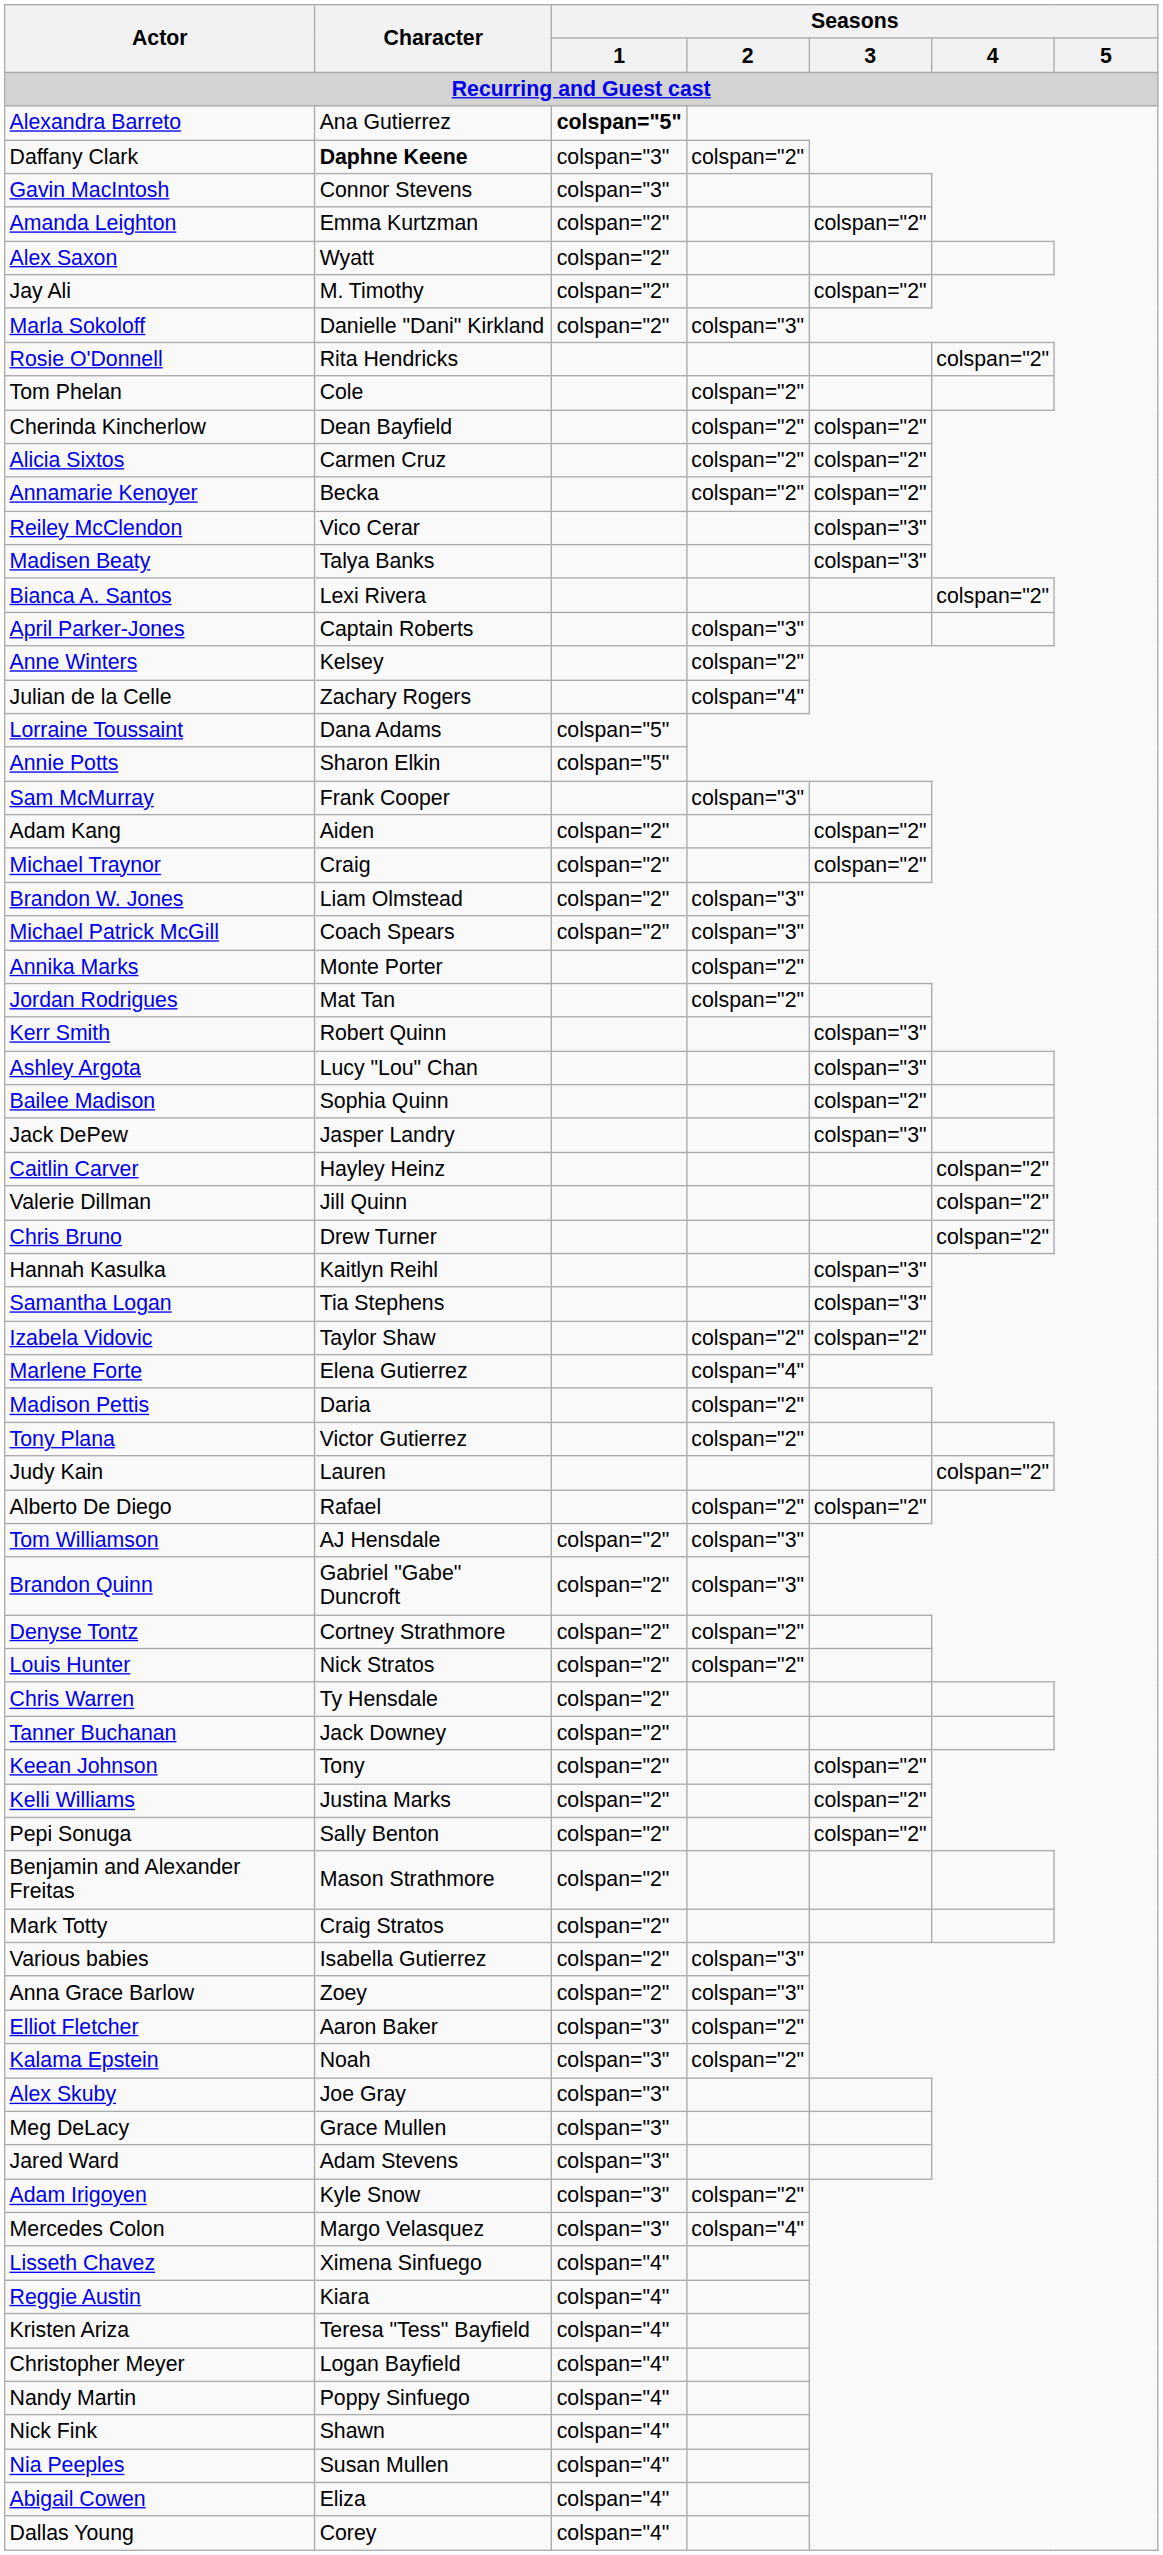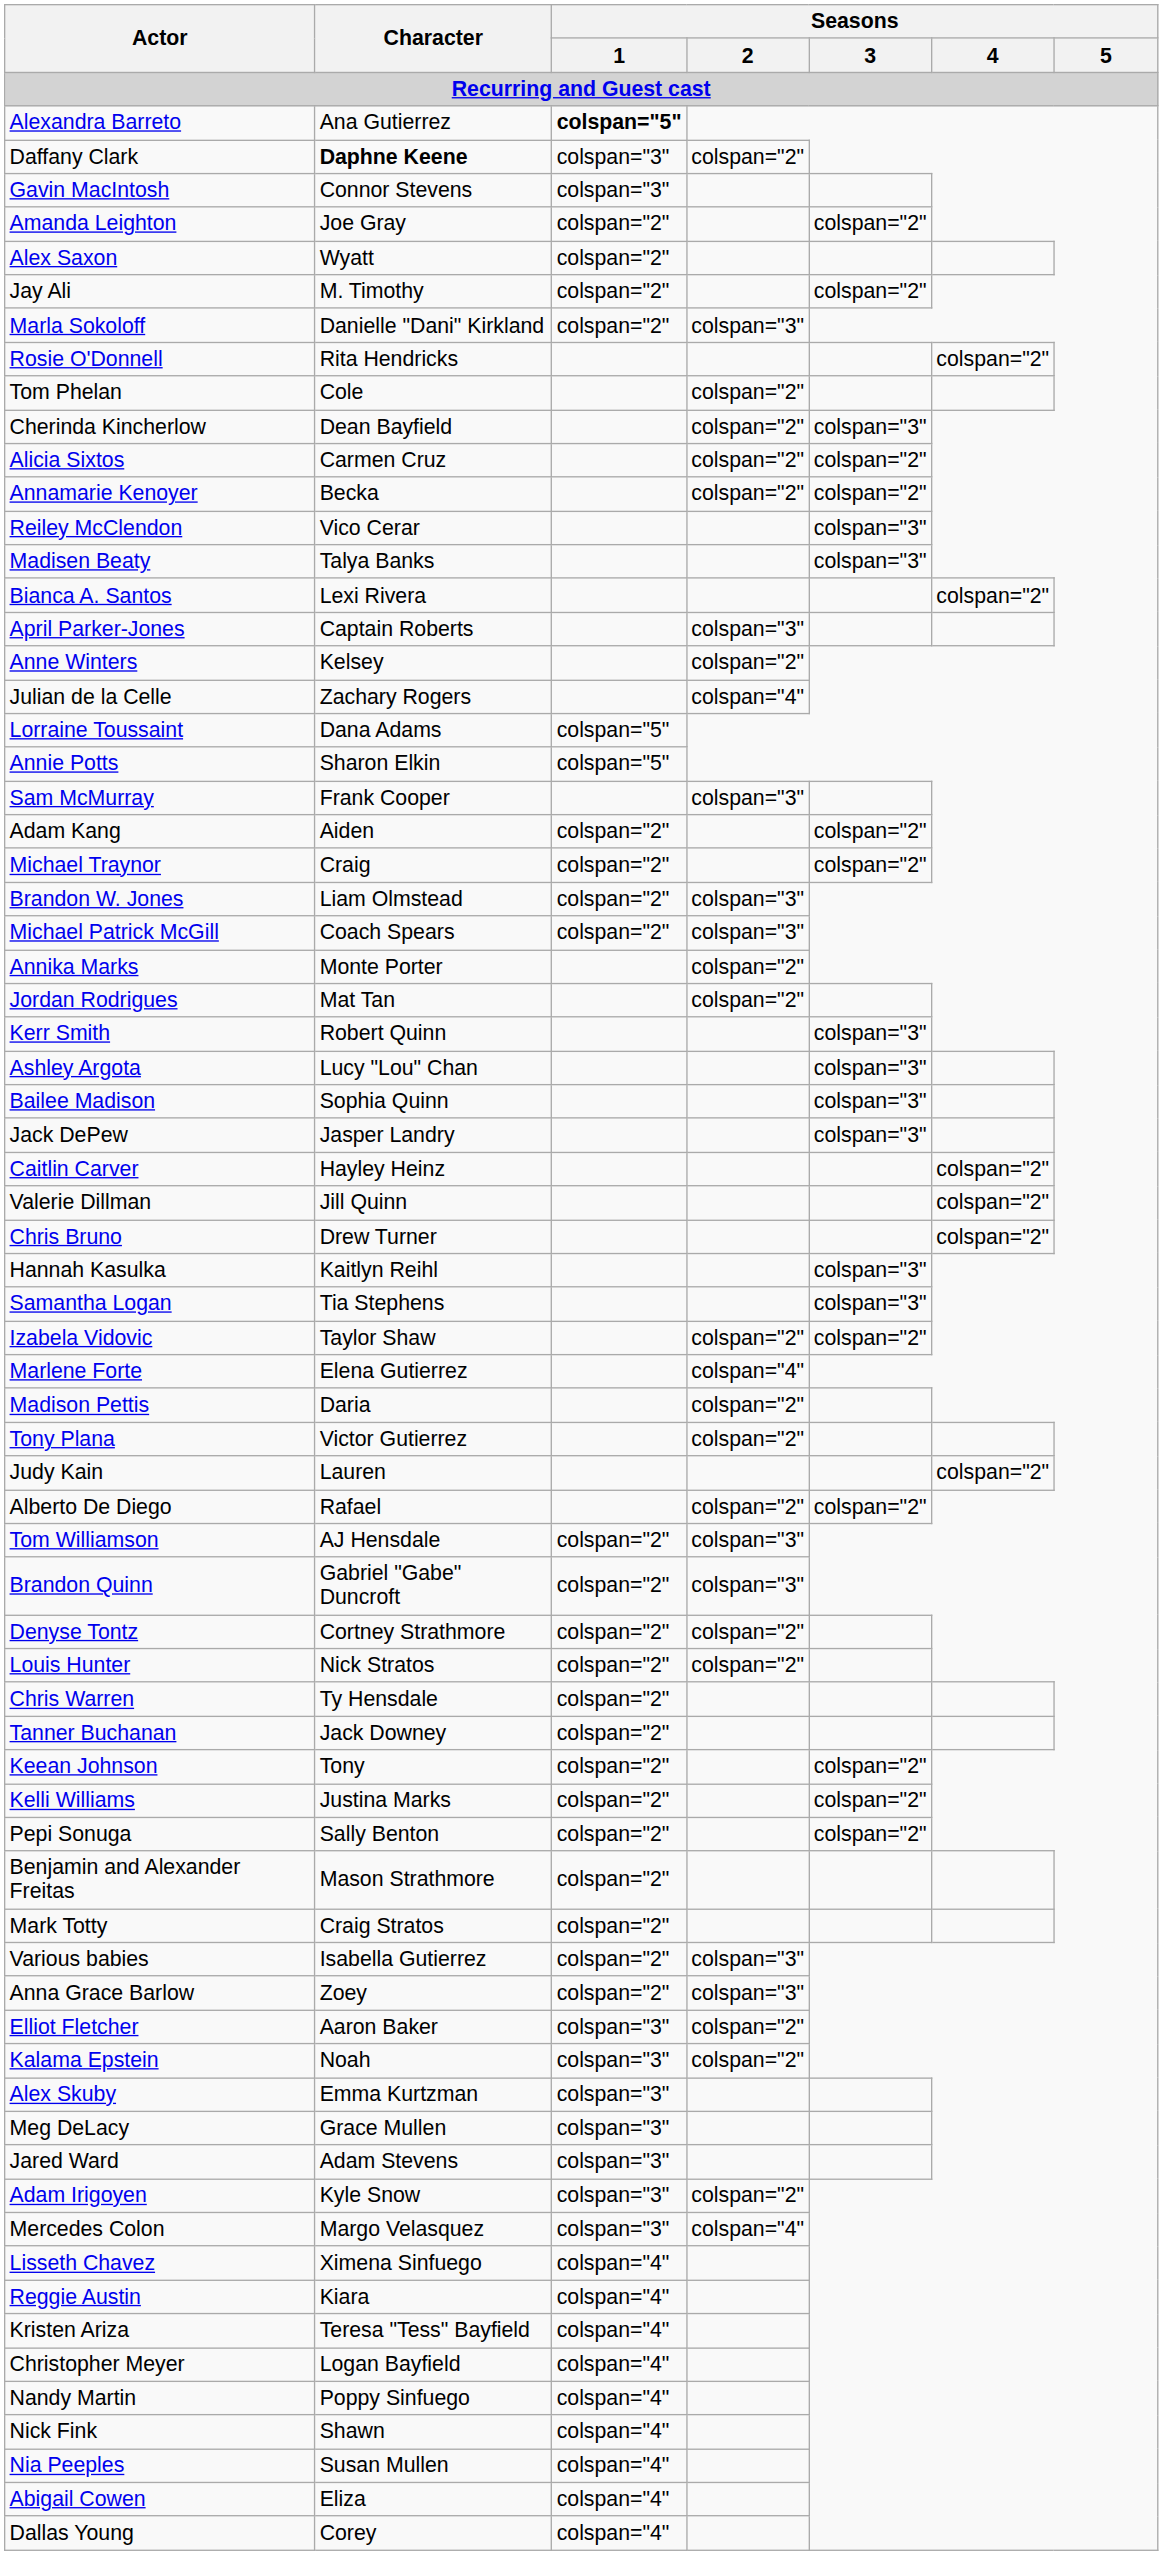(399, 223) Emma Kurtzman -> (363, 223) Joe Gray
(870, 426) colspan="2" -> (870, 426) colspan="3"
(870, 1101) colspan="2" -> (870, 1101) colspan="3"
(363, 2094) Joe Gray -> (399, 2094) Emma Kurtzman
